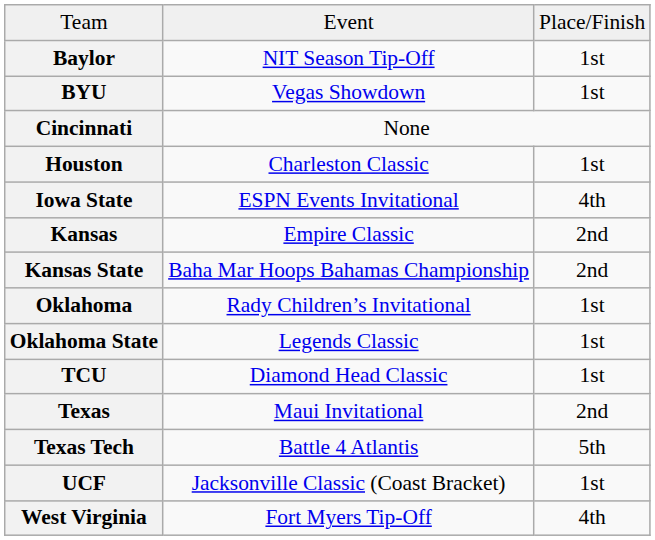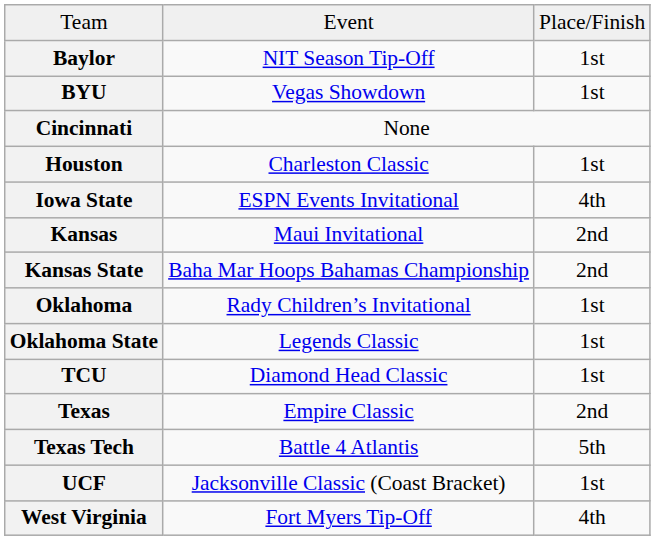(349, 234) Empire Classic -> (349, 234) Maui Invitational
(349, 411) Maui Invitational -> (349, 411) Empire Classic
